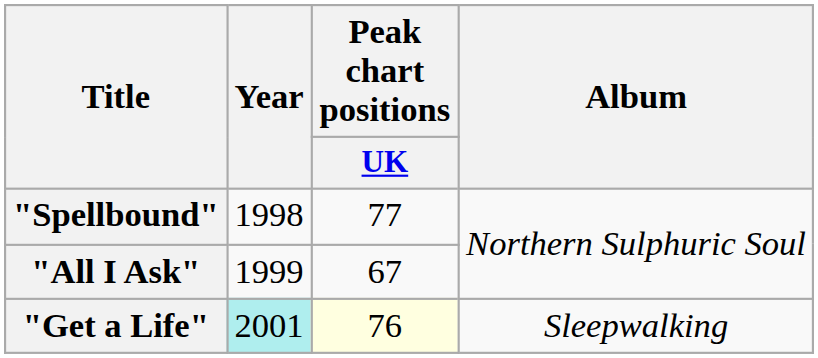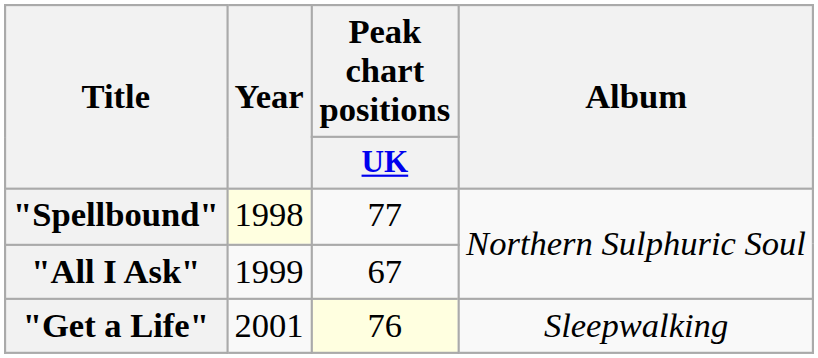(269, 215) no background -> (269, 215) lightyellow background
(269, 325) paleturquoise background -> (269, 325) no background
